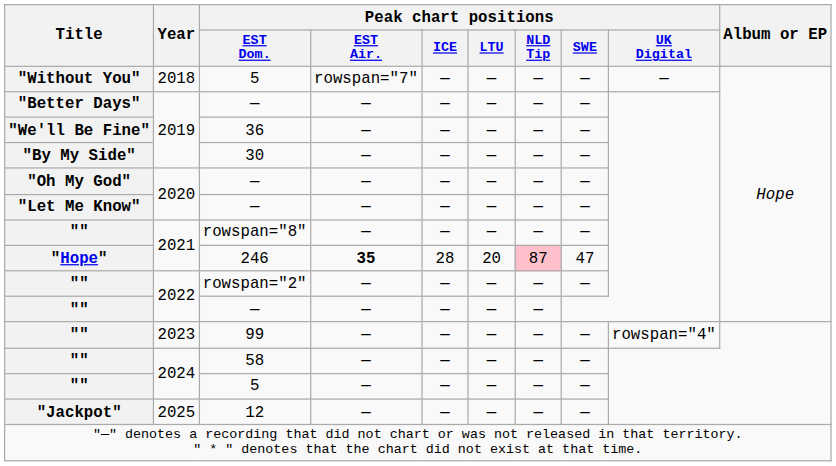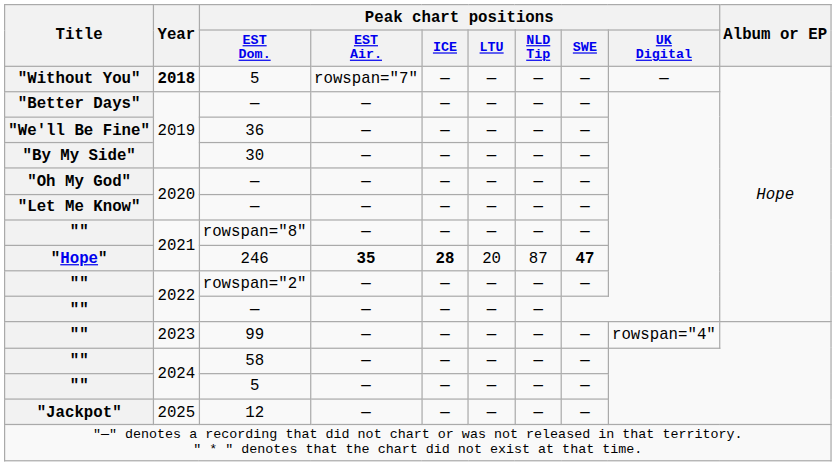(176, 79) normal -> (176, 79) bold
(445, 258) normal -> (445, 258) bold
(538, 258) pink background -> (538, 258) no background
(585, 258) normal -> (585, 258) bold
